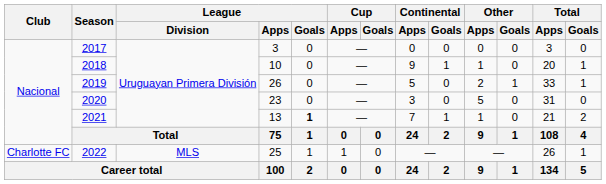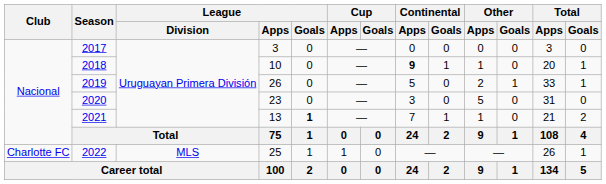(412, 65) normal -> (412, 65) bold
